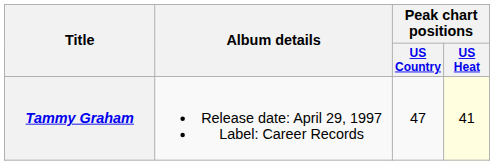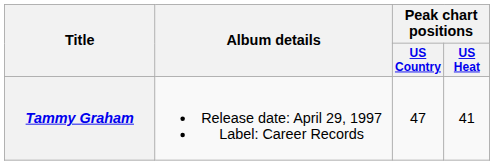(467, 118) lightyellow background -> (467, 118) no background
